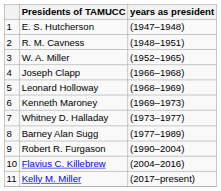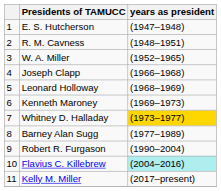(157, 118) no background -> (157, 118) gold background
(157, 164) no background -> (157, 164) paleturquoise background
